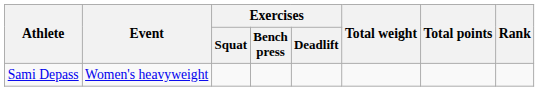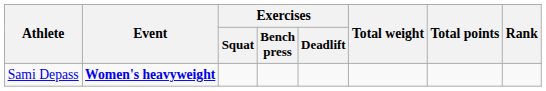(147, 75) normal -> (150, 75) bold
